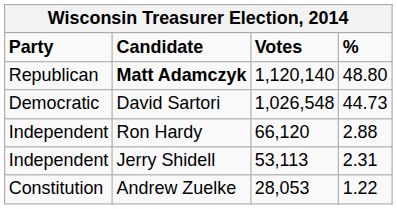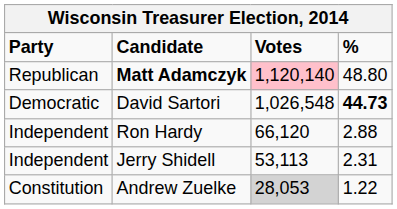(295, 75) no background -> (295, 75) pink background
(365, 103) normal -> (365, 103) bold
(282, 189) no background -> (282, 189) lightgrey background
